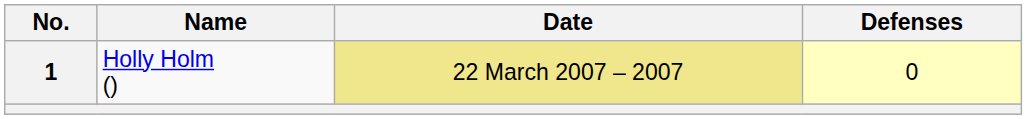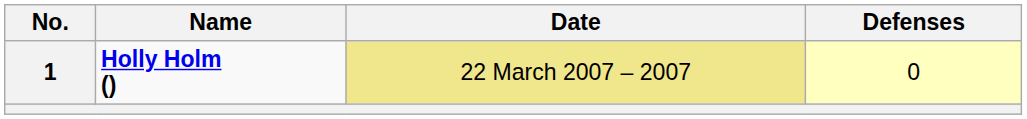(158, 72) normal -> (161, 72) bold
